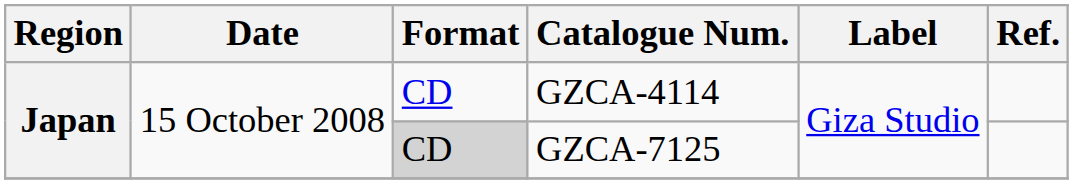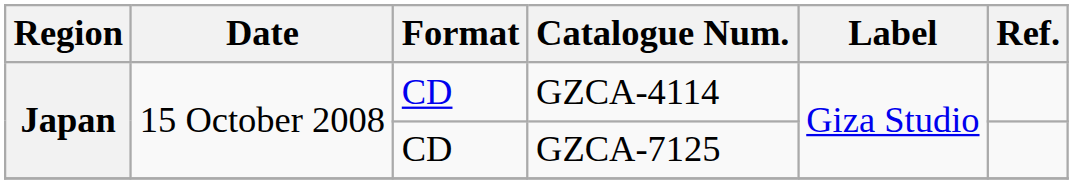(427, 149) lightgrey background -> (427, 149) no background
